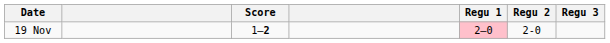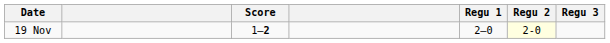(483, 30) pink background -> (483, 30) no background
(532, 30) no background -> (532, 30) lightyellow background
